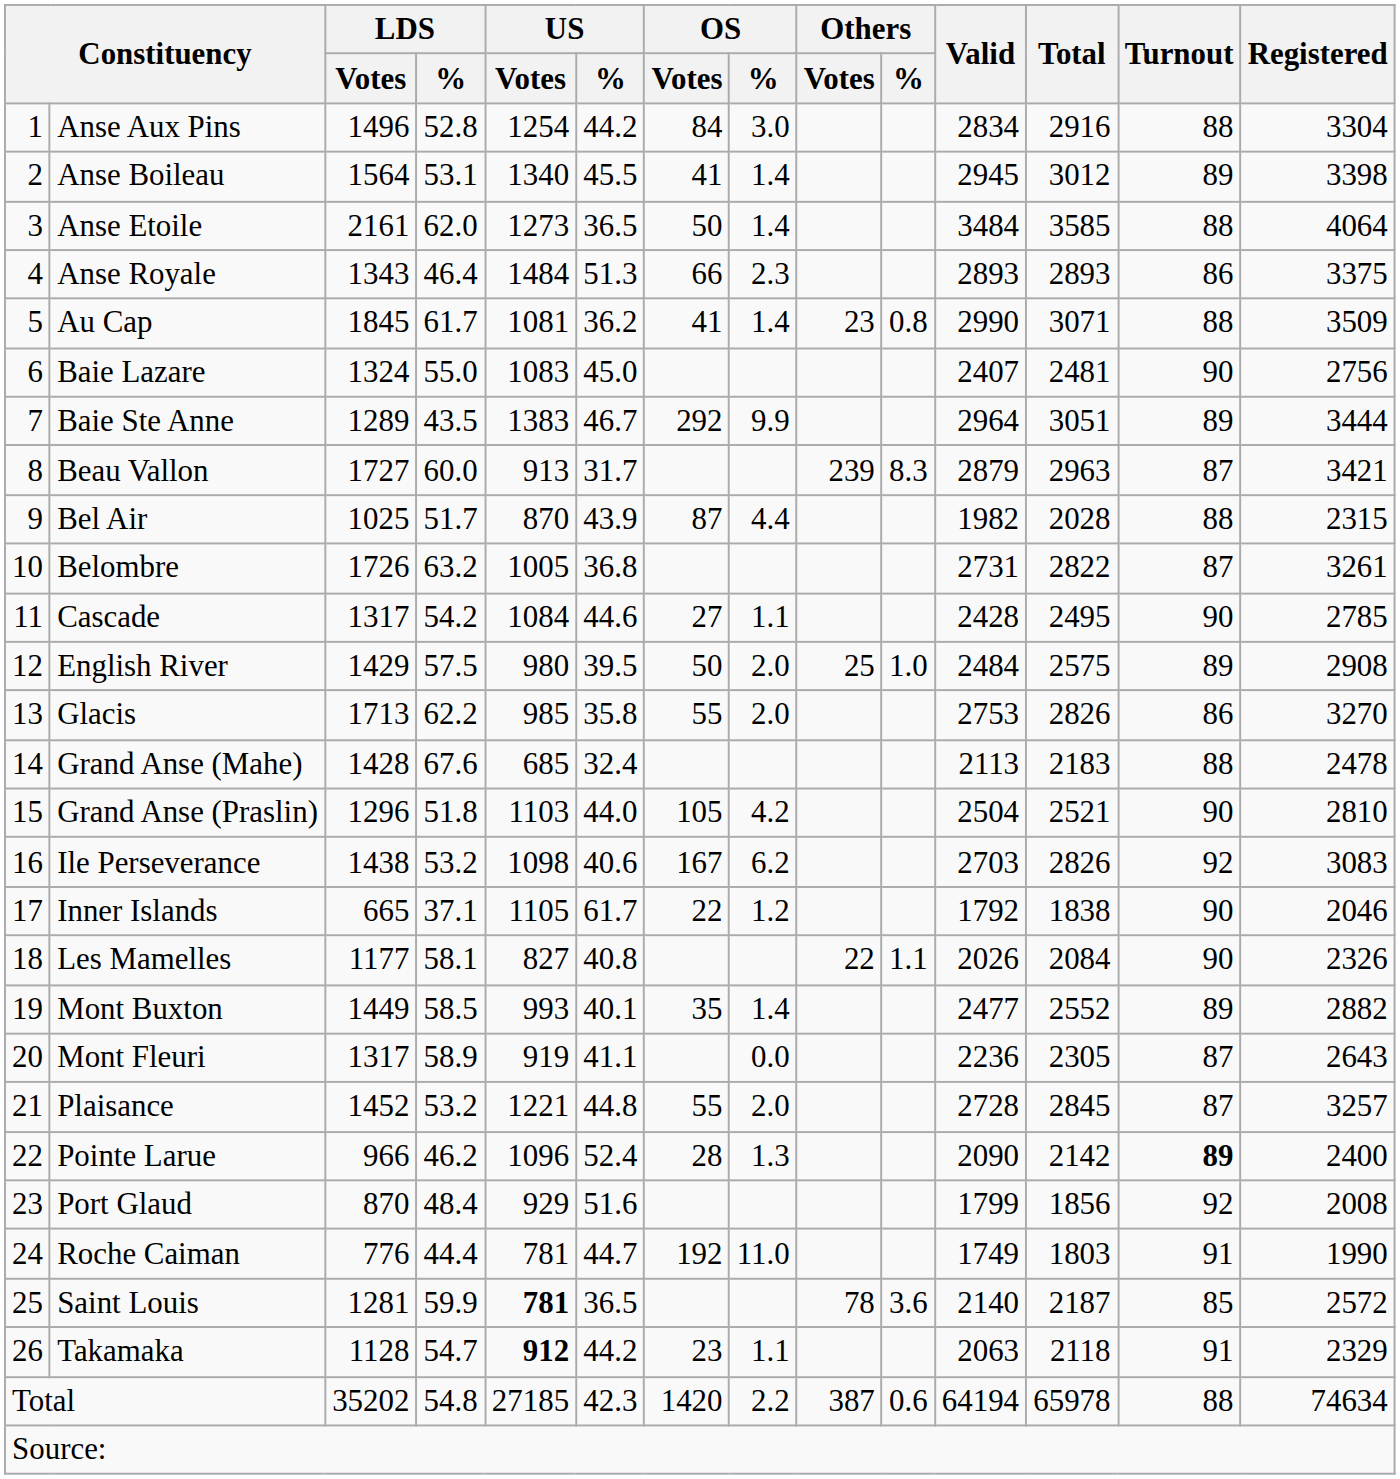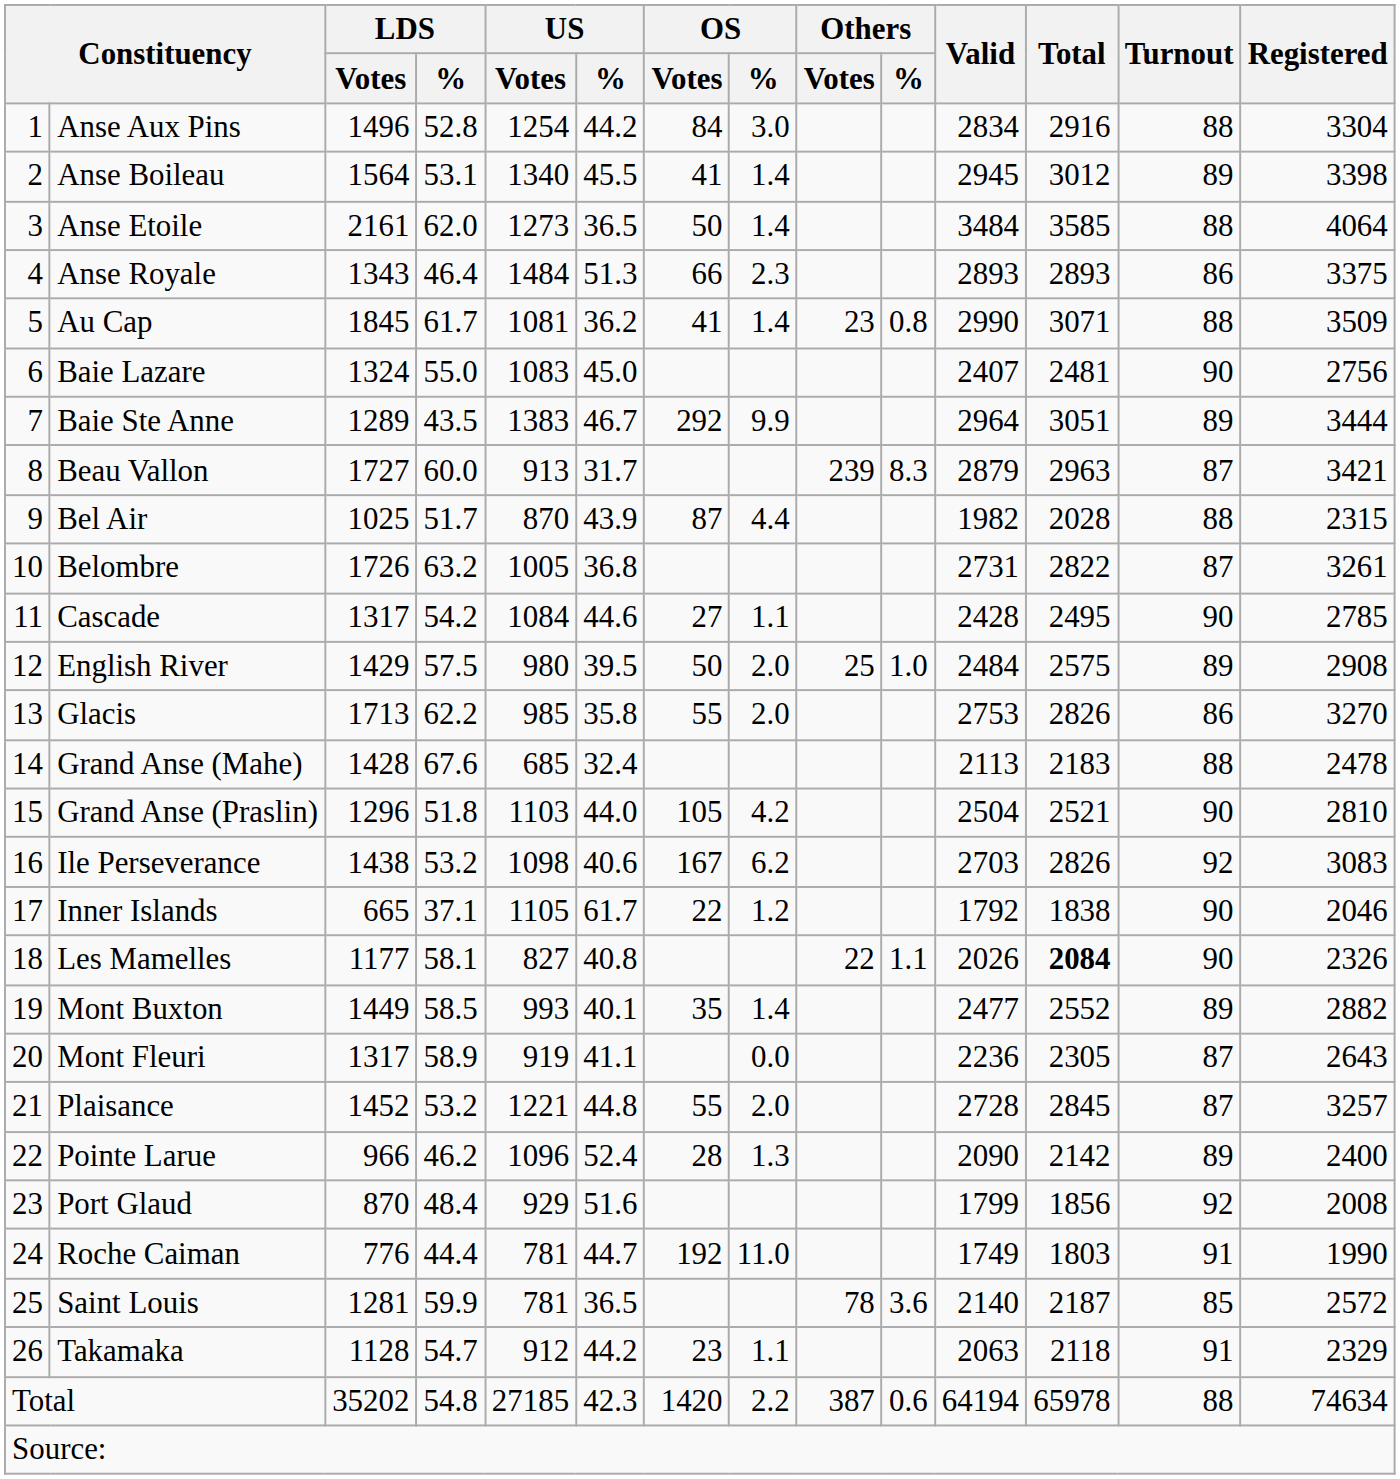(1080, 959) normal -> (1080, 959) bold
(1218, 1155) bold -> (1218, 1155) normal
(546, 1302) bold -> (546, 1302) normal
(546, 1351) bold -> (546, 1351) normal
